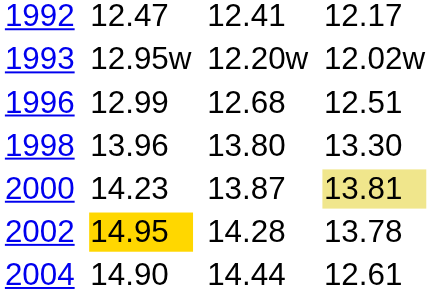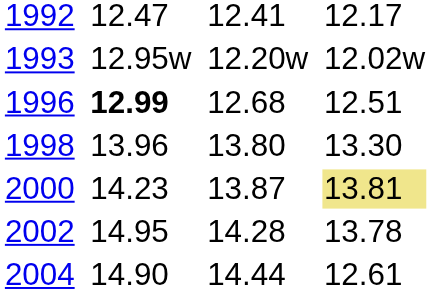(130, 102) normal -> (130, 102) bold
(130, 231) gold background -> (130, 231) no background
